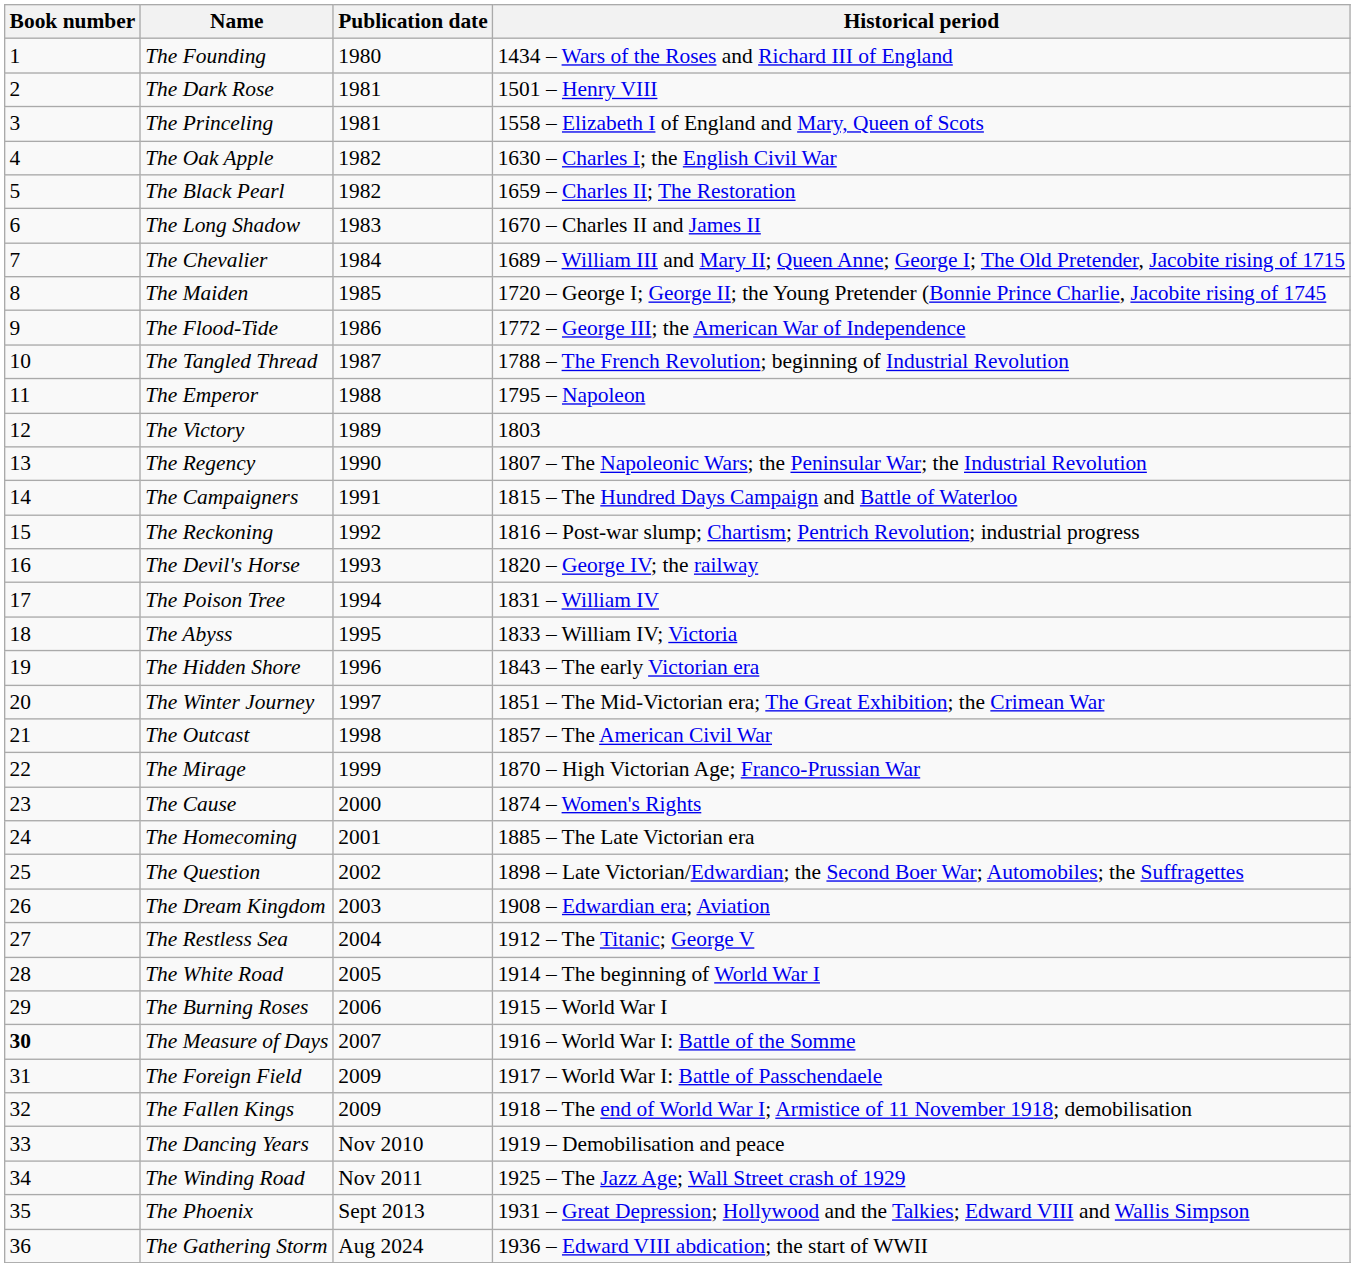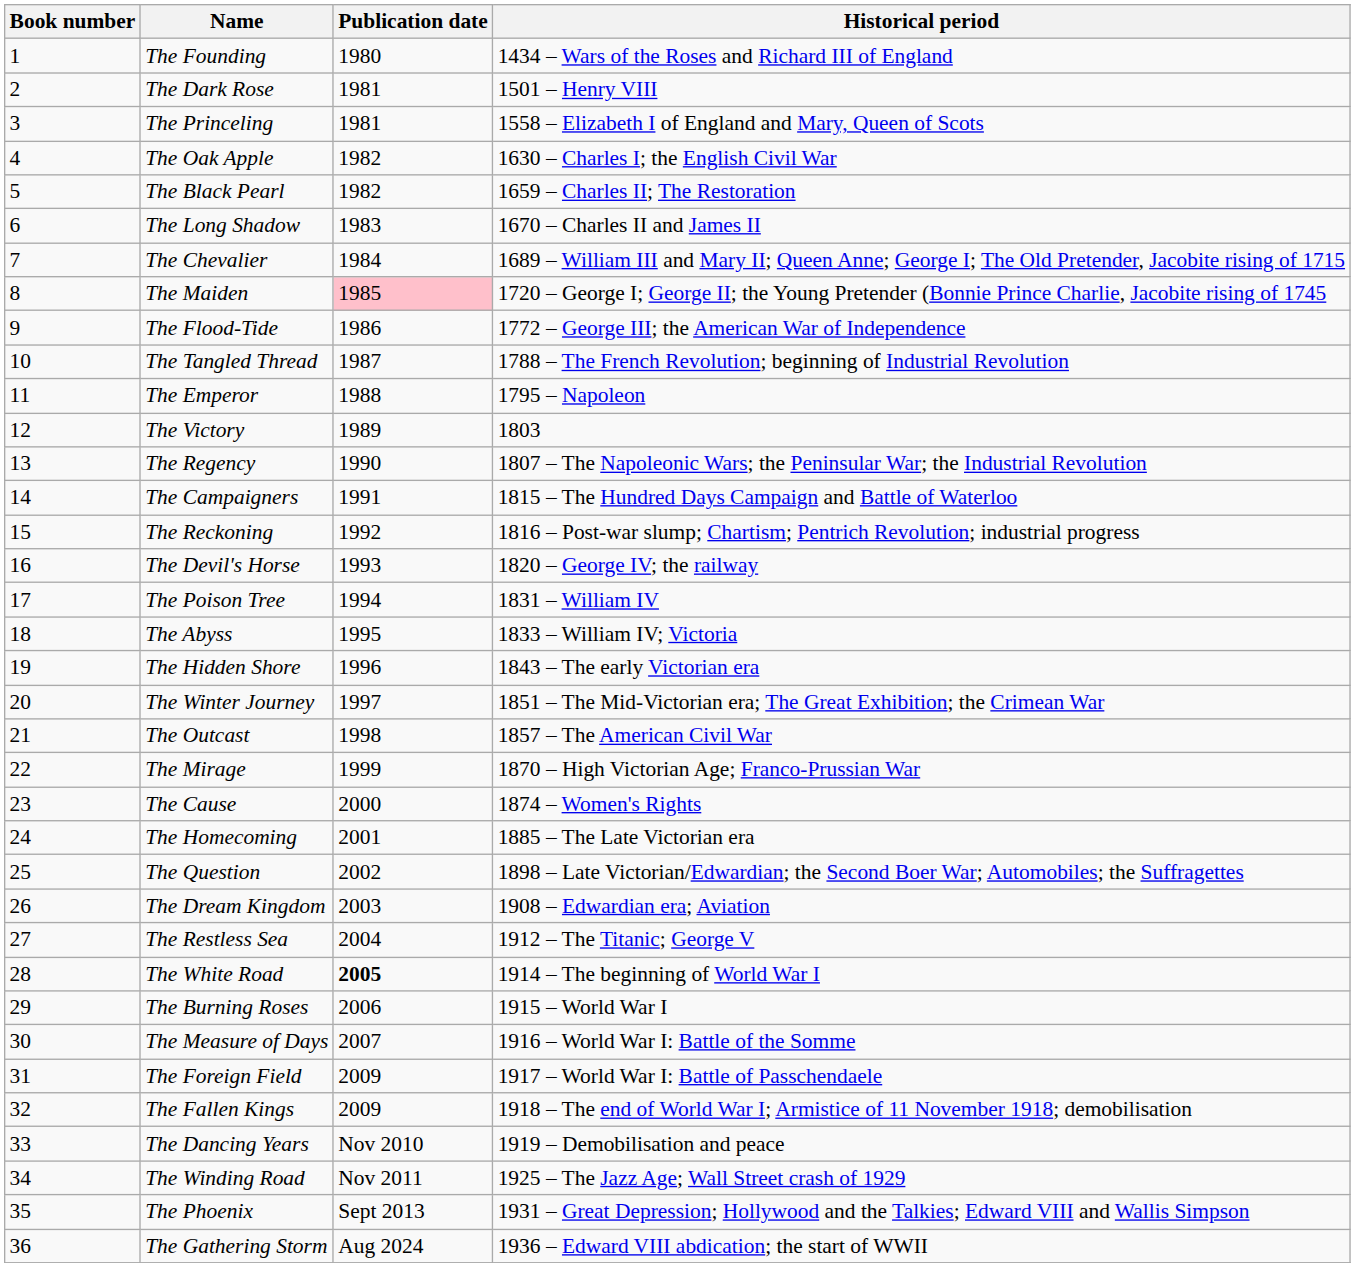(360, 293) no background -> (360, 293) pink background
(360, 973) normal -> (360, 973) bold
(20, 1041) bold -> (20, 1041) normal
